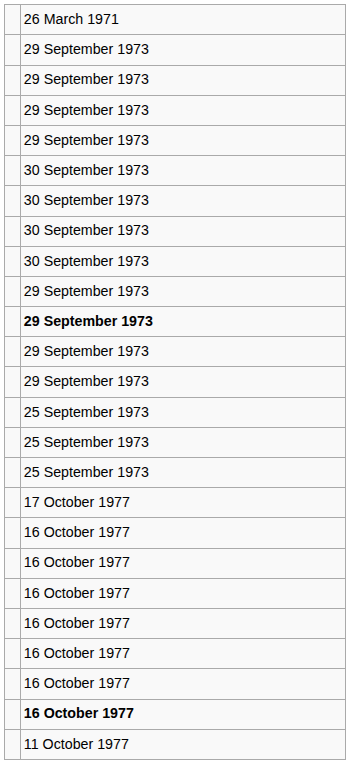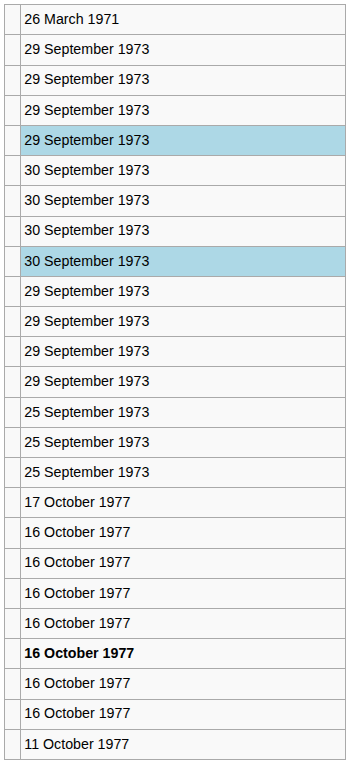(86, 140) no background -> (87, 140) lightblue background
(86, 261) no background -> (87, 261) lightblue background
(88, 321) bold -> (87, 321) normal
(77, 653) normal -> (79, 653) bold
(79, 713) bold -> (77, 713) normal
